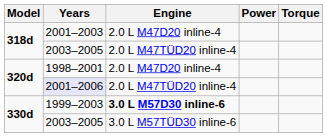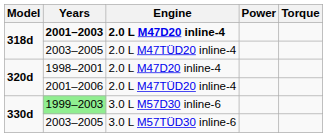(74, 31) normal -> (74, 31) bold
(165, 31) normal -> (167, 31) bold
(74, 86) lavender background -> (74, 86) no background
(74, 104) no background -> (74, 104) lightgreen background
(167, 104) bold -> (165, 104) normal
